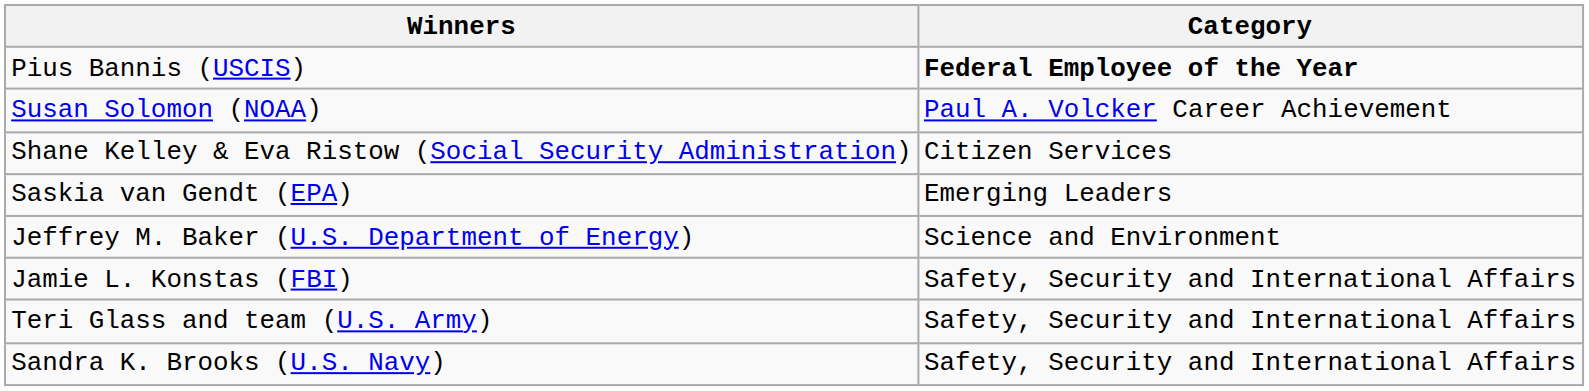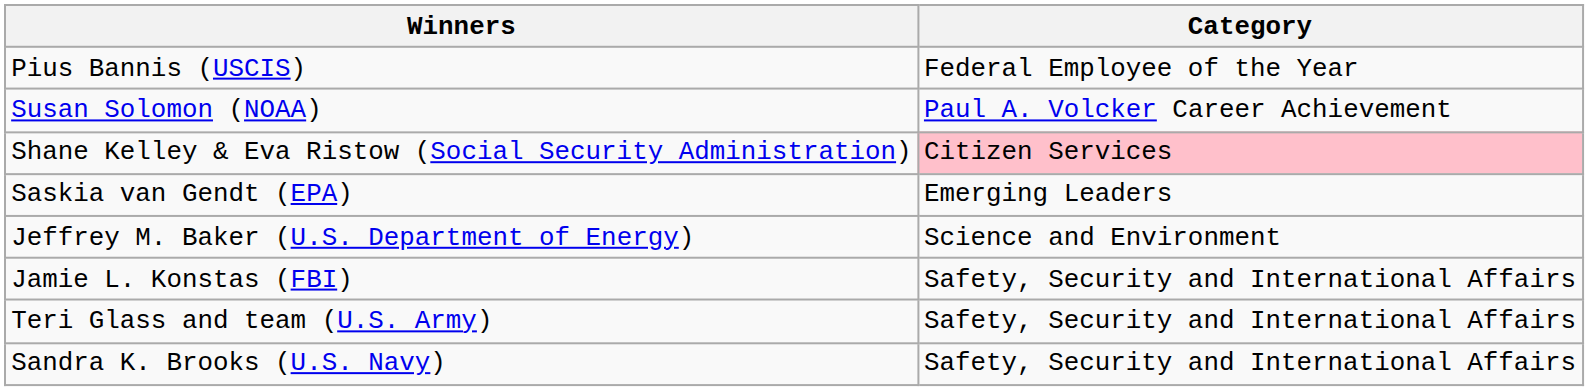(1141, 68) bold -> (1141, 68) normal
(1048, 153) no background -> (1048, 153) pink background
